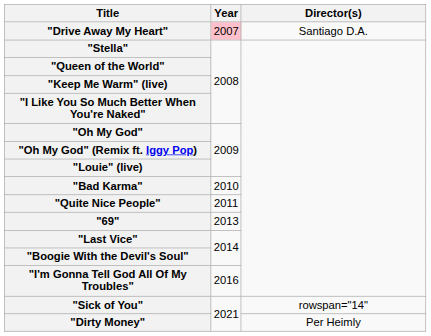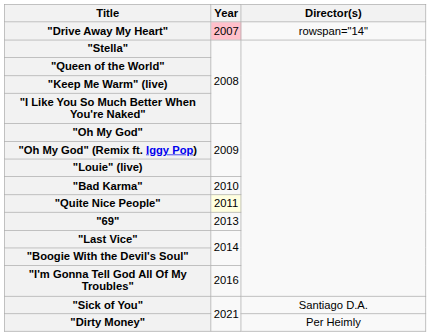(333, 31) Santiago D.A. -> (333, 31) rowspan="14"
(226, 203) no background -> (226, 203) lightyellow background
(333, 305) rowspan="14" -> (333, 305) Santiago D.A.
